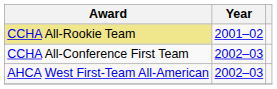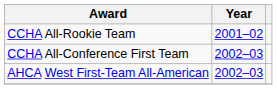(71, 34) khaki background -> (71, 34) no background
